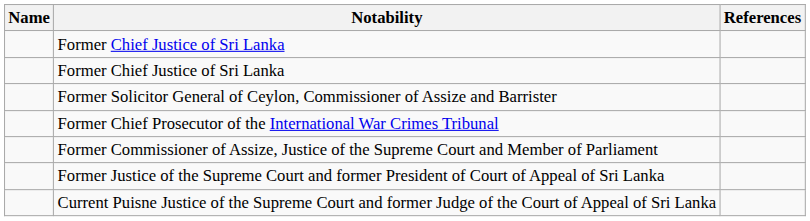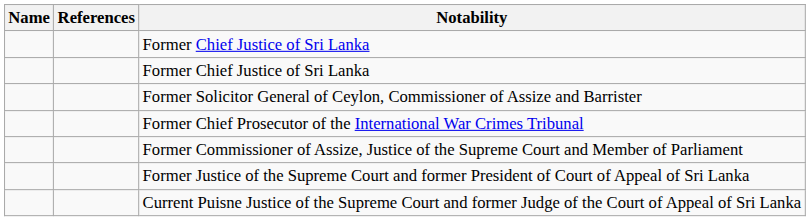columns swapped: (387, 17) <-> (762, 17)
